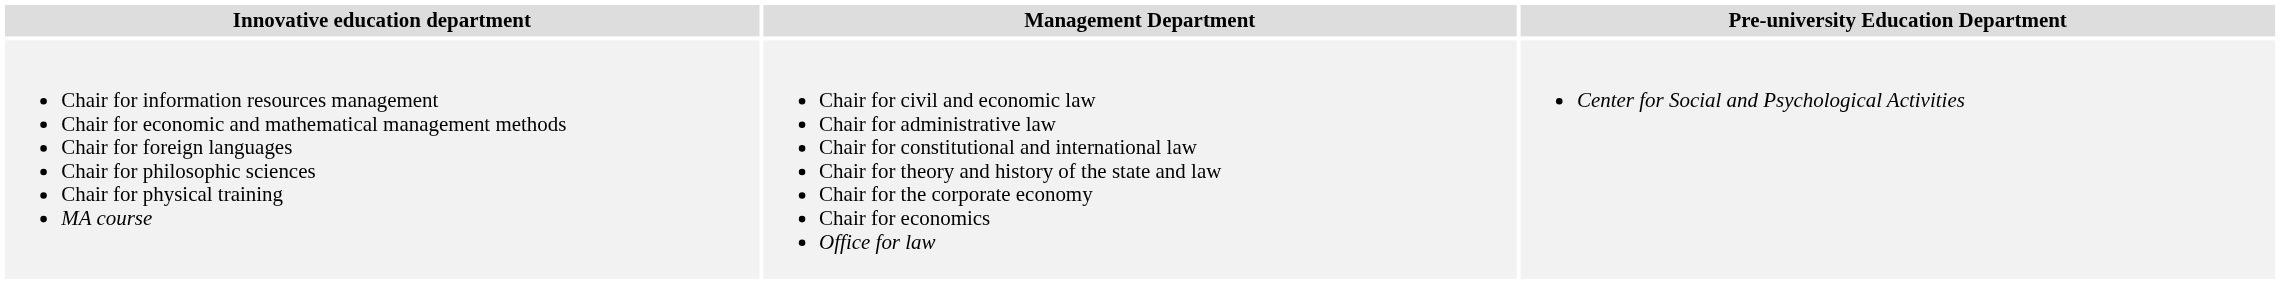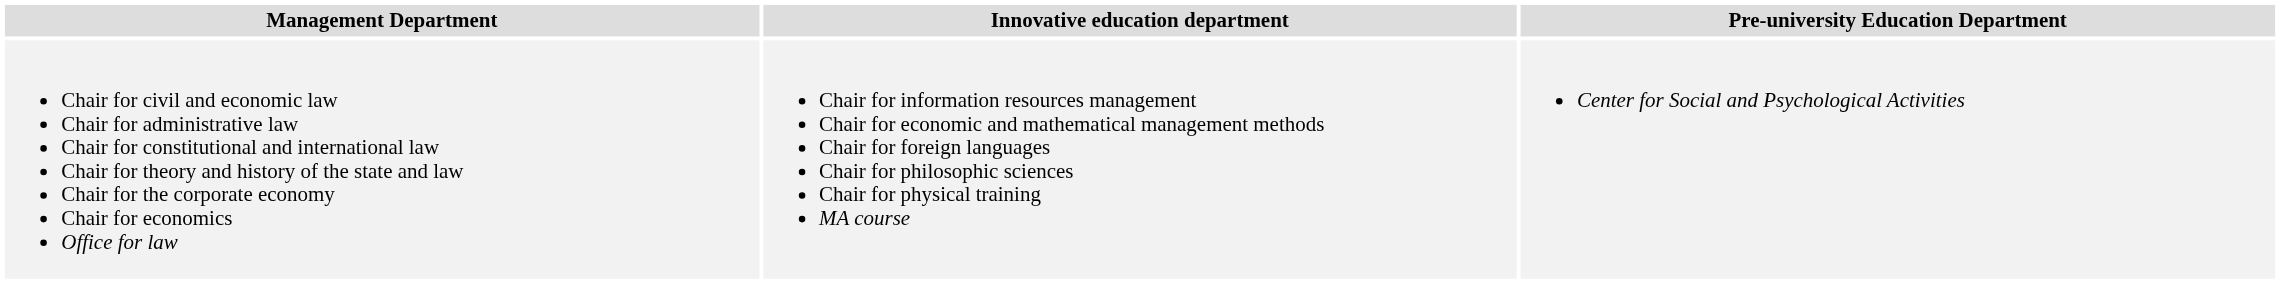columns swapped: (1140, 20) <-> (382, 20)
